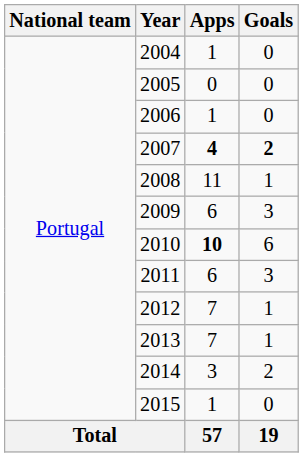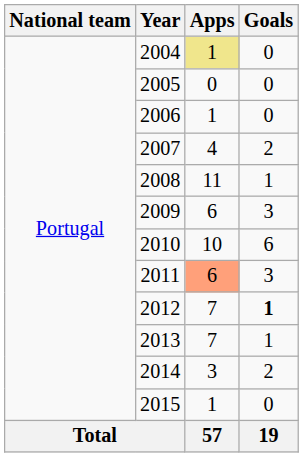(212, 52) no background -> (212, 52) khaki background
(212, 148) bold -> (212, 148) normal
(268, 148) bold -> (268, 148) normal
(212, 244) bold -> (212, 244) normal
(212, 276) no background -> (212, 276) lightsalmon background
(268, 308) normal -> (268, 308) bold
